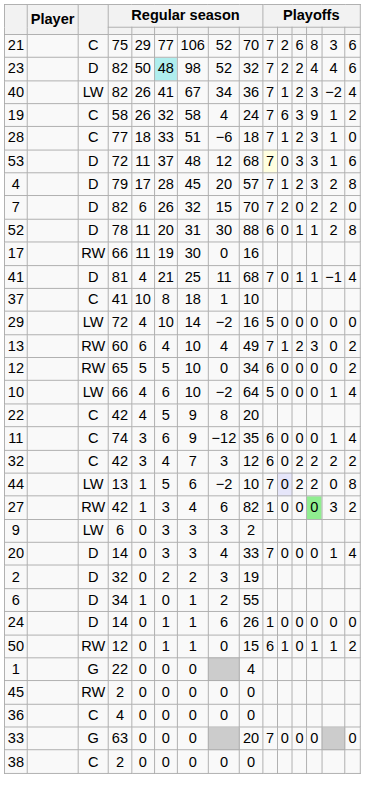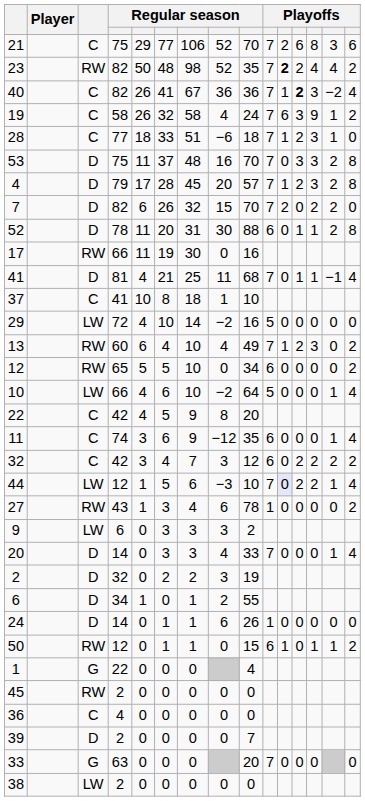(93, 68) D -> (93, 68) RW
(166, 68) paleturquoise background -> (166, 68) no background
(251, 68) 32 -> (251, 68) 35
(285, 68) normal -> (285, 68) bold
(353, 68) 6 -> (353, 68) 2
(93, 92) LW -> (93, 92) C
(224, 92) 34 -> (224, 92) 36
(300, 92) normal -> (300, 92) bold
(120, 161) 72 -> (120, 161) 75
(224, 161) 12 -> (224, 161) 16
(251, 161) 68 -> (251, 161) 70
(270, 161) lightyellow background -> (270, 161) no background
(333, 161) 1 -> (333, 161) 2
(353, 161) 6 -> (353, 161) 8
(120, 484) 13 -> (120, 484) 12
(224, 484) −2 -> (224, 484) −3
(333, 484) 0 -> (333, 484) 1
(353, 484) 8 -> (353, 484) 4
(120, 507) 42 -> (120, 507) 43
(251, 507) 82 -> (251, 507) 78
(314, 507) lightgreen background -> (314, 507) no background
(333, 507) 3 -> (333, 507) 0
+ row: (16, 738)
(93, 761) C -> (93, 784) LW
